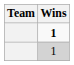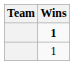(53, 51) lightgrey background -> (53, 51) no background
